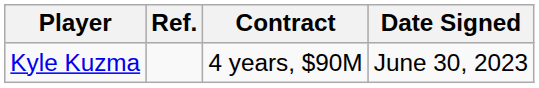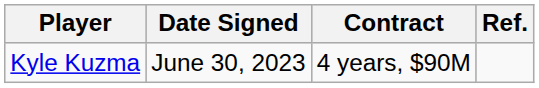columns swapped: (451, 23) <-> (174, 23)
